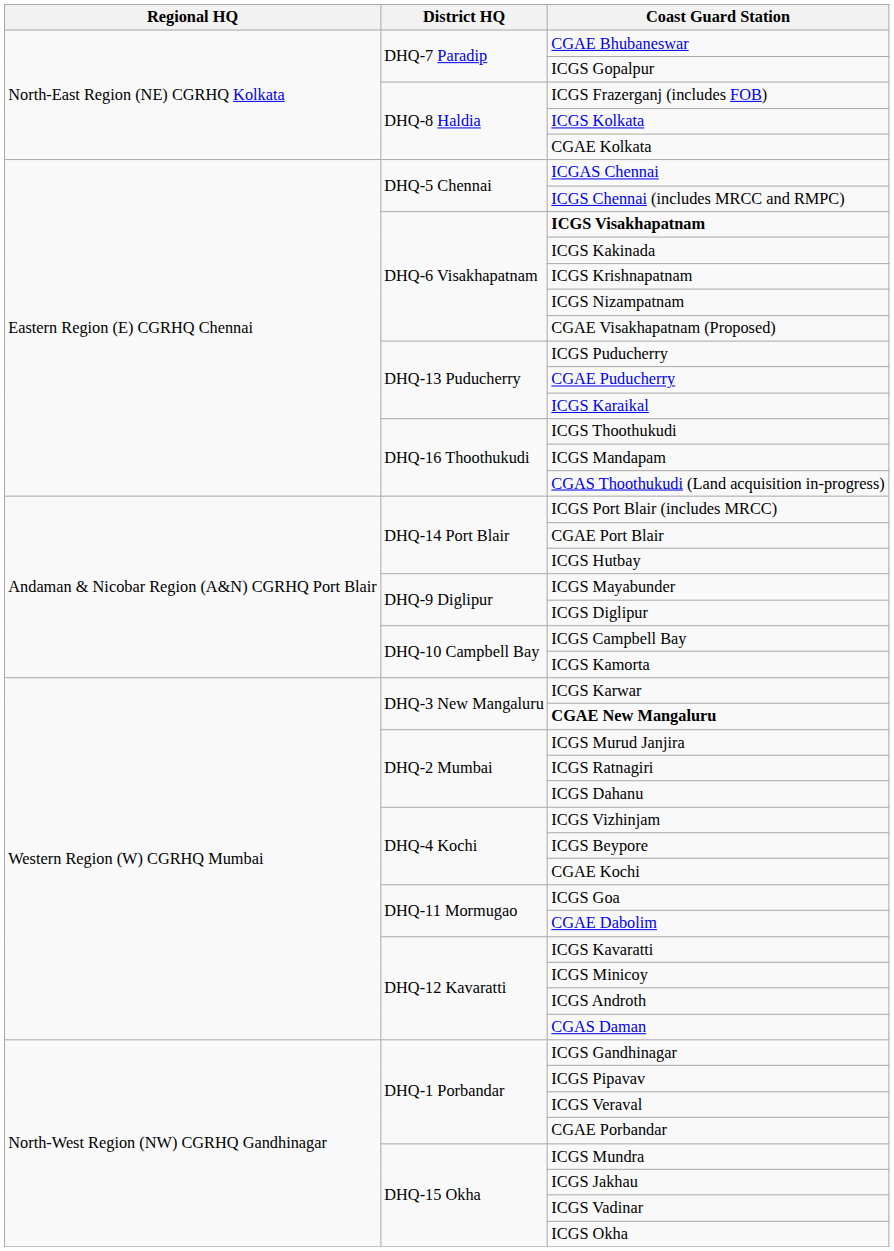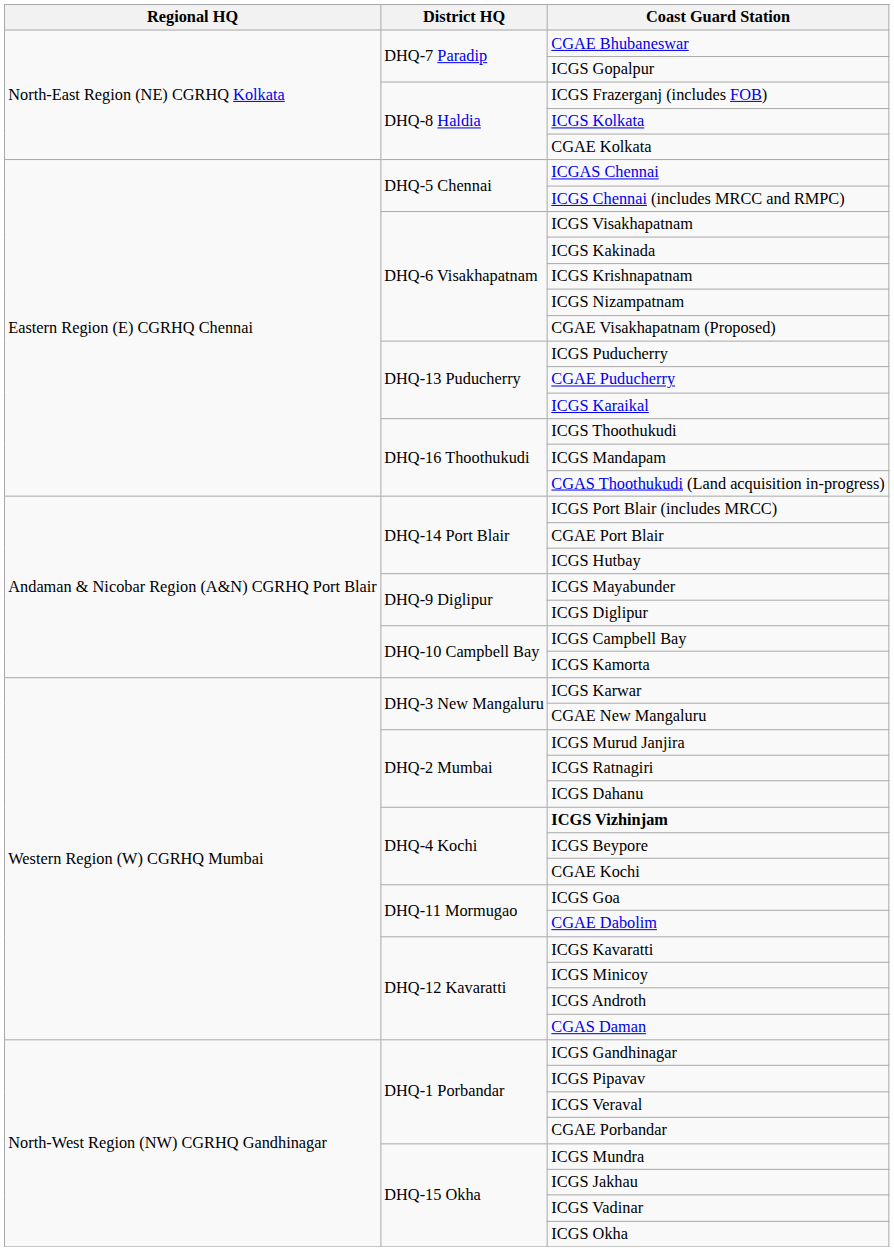(628, 224) bold -> (622, 224) normal
(634, 716) bold -> (629, 716) normal
(606, 819) normal -> (610, 819) bold
